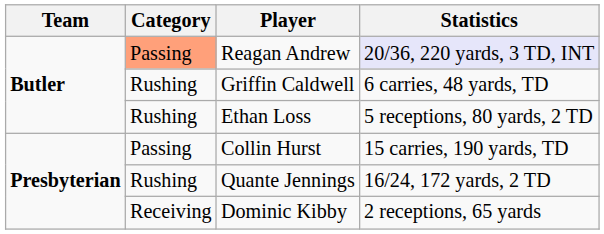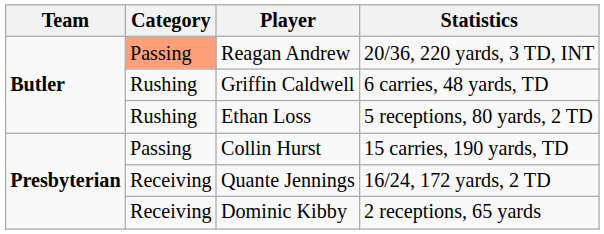(479, 52) lavender background -> (479, 52) no background
(164, 180) Rushing -> (171, 180) Receiving
